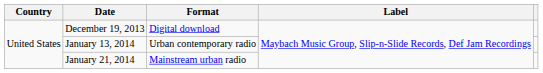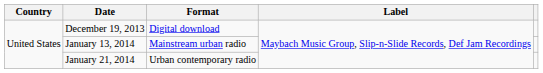(203, 44) Urban contemporary radio -> (198, 44) Mainstream urban radio
(198, 60) Mainstream urban radio -> (203, 60) Urban contemporary radio
